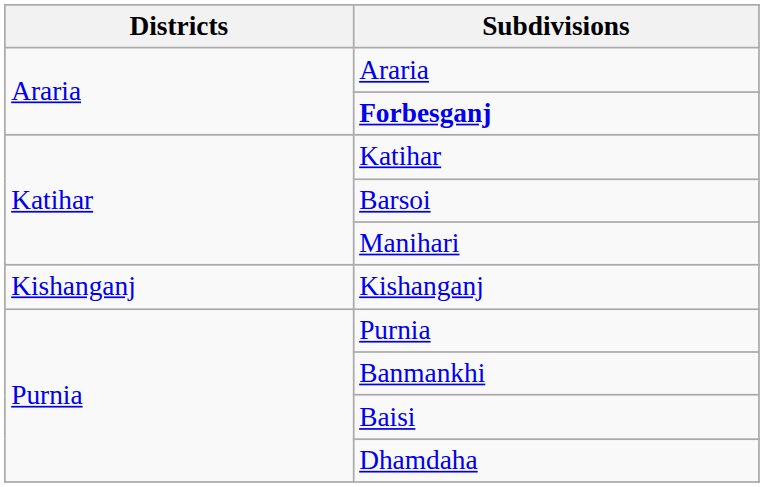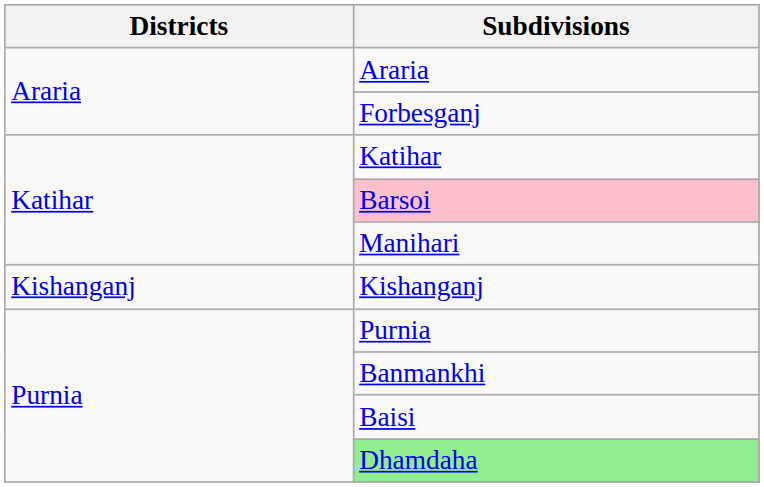(425, 112) bold -> (420, 112) normal
(395, 199) no background -> (395, 199) pink background
(418, 460) no background -> (418, 460) lightgreen background
